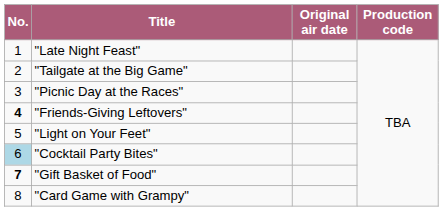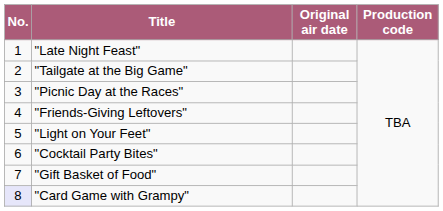(18, 112) bold -> (18, 112) normal
(18, 154) lightblue background -> (18, 154) no background
(18, 175) bold -> (18, 175) normal
(18, 196) no background -> (18, 196) lavender background
